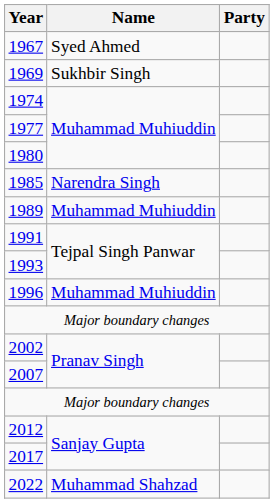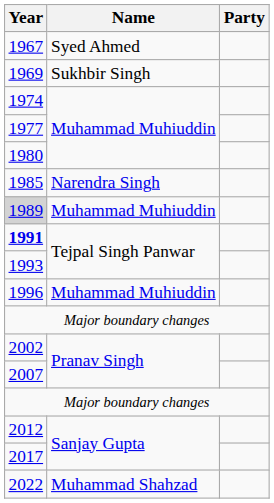(26, 210) no background -> (26, 210) lightgrey background
(26, 237) normal -> (26, 237) bold
